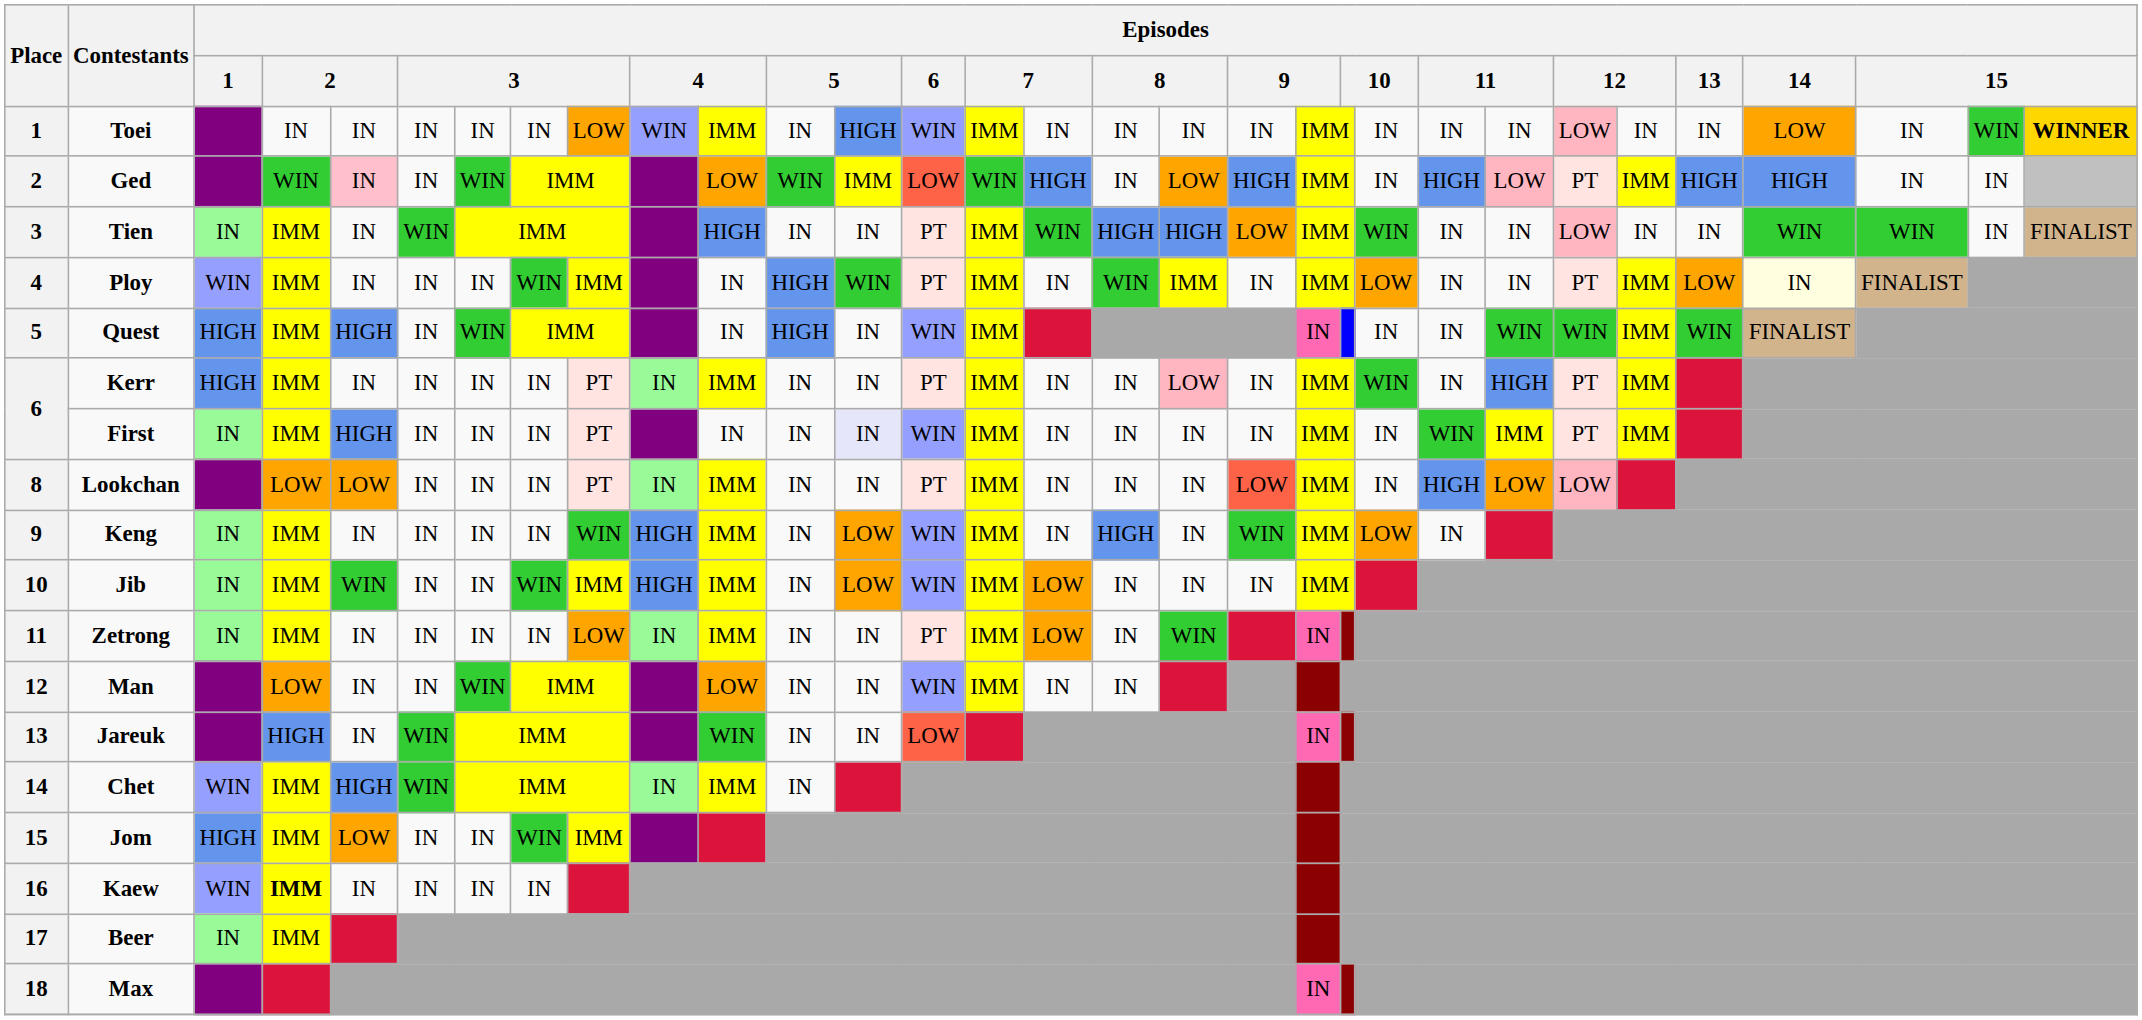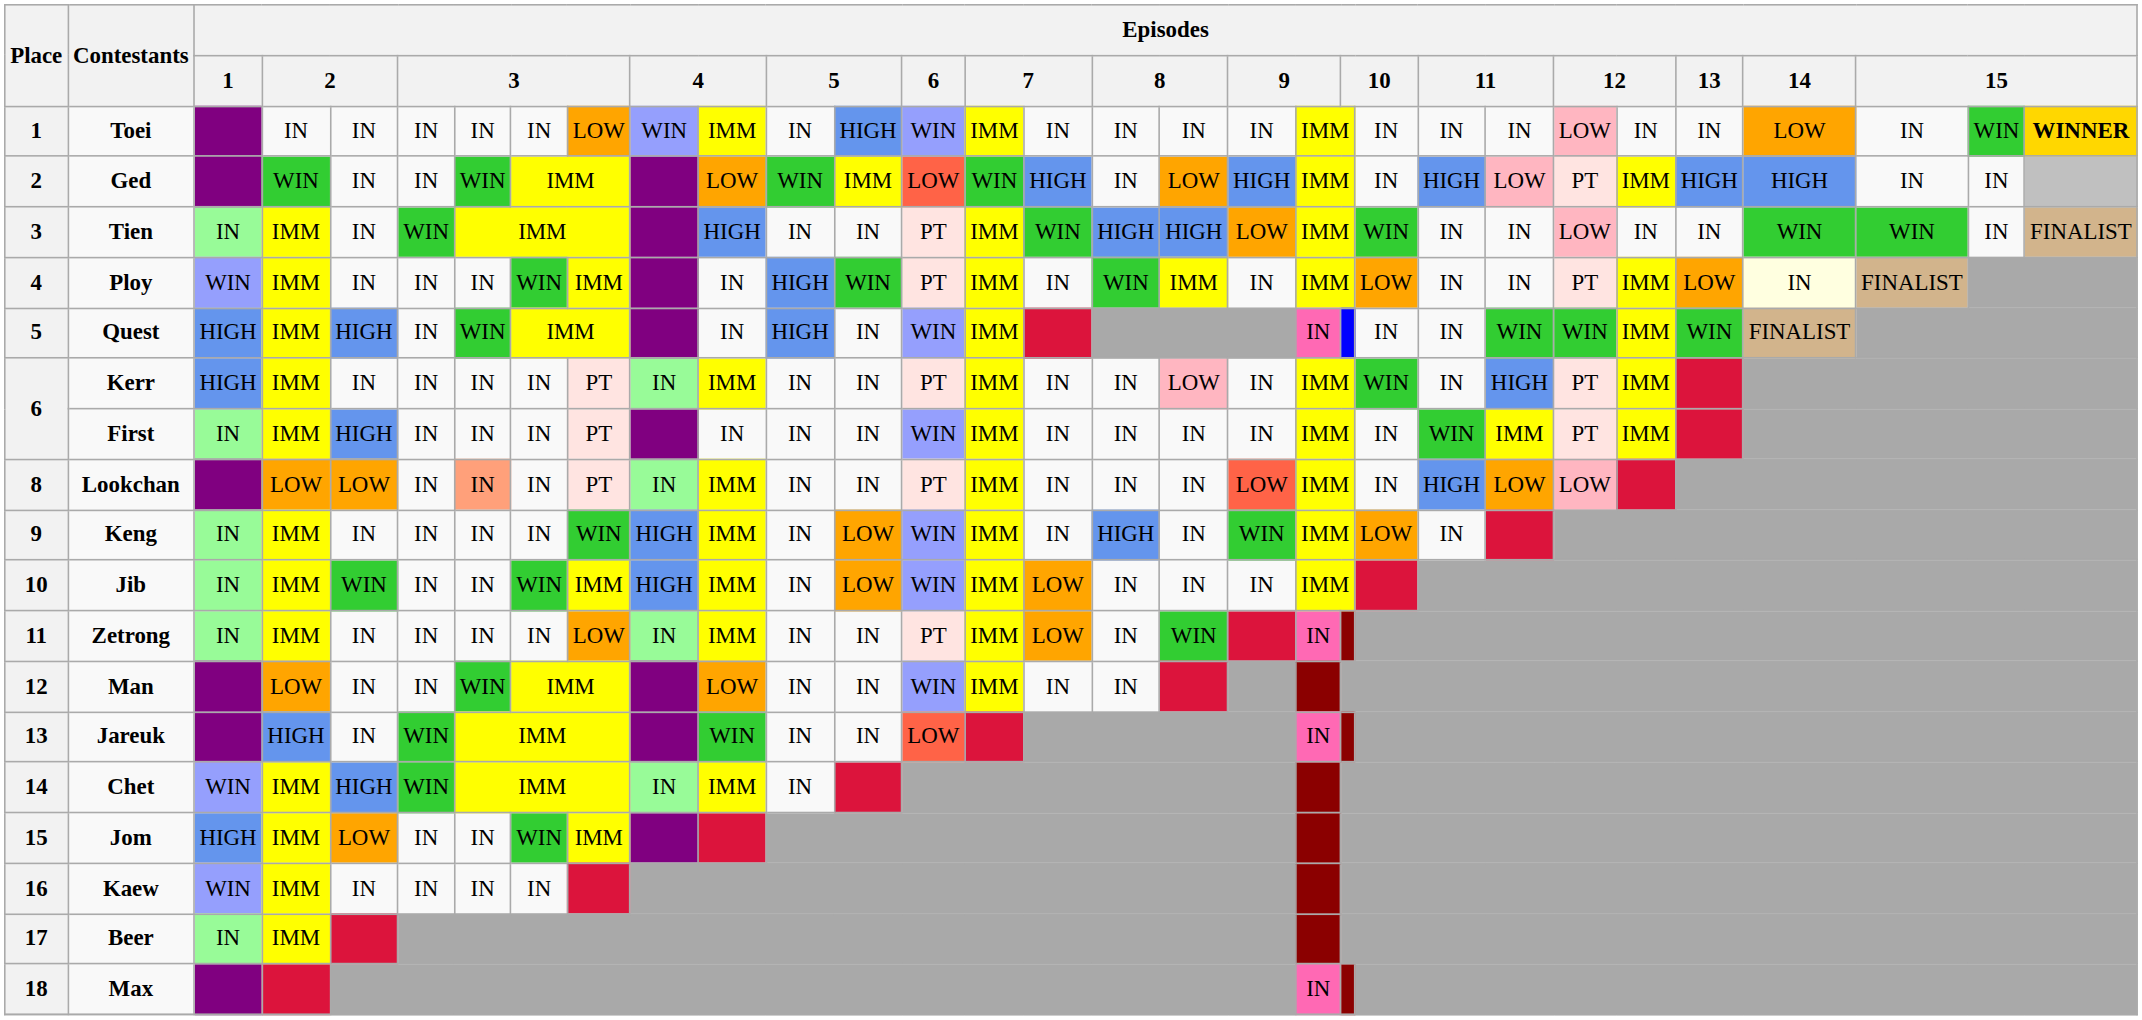(364, 181) pink background -> (364, 181) no background
(868, 433) lavender background -> (868, 433) no background
(483, 484) no background -> (483, 484) lightsalmon background
(296, 888) bold -> (296, 888) normal
